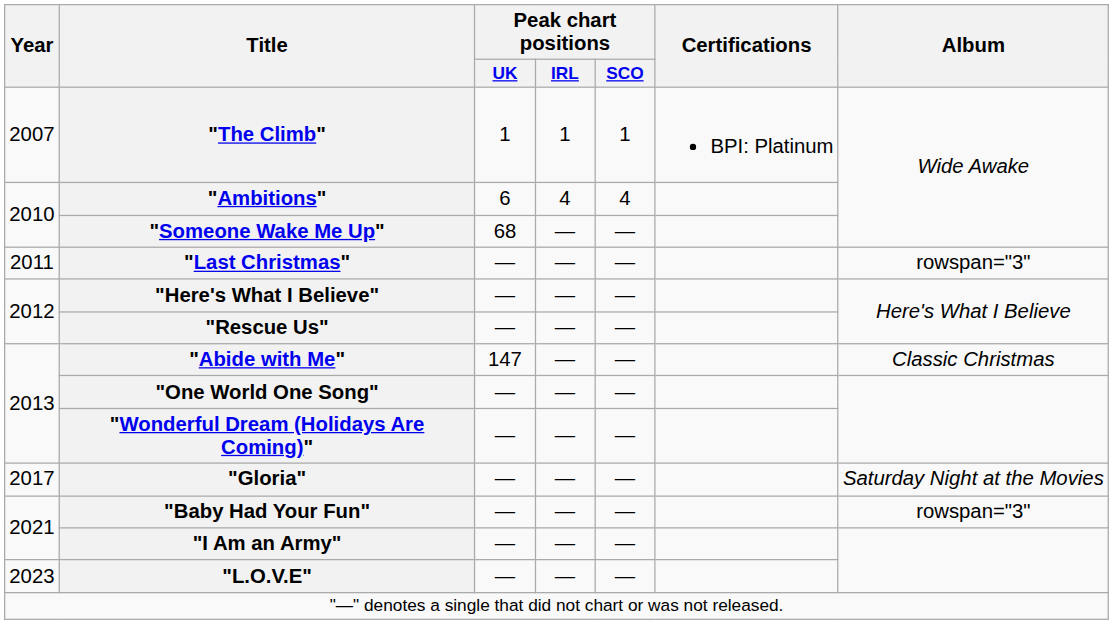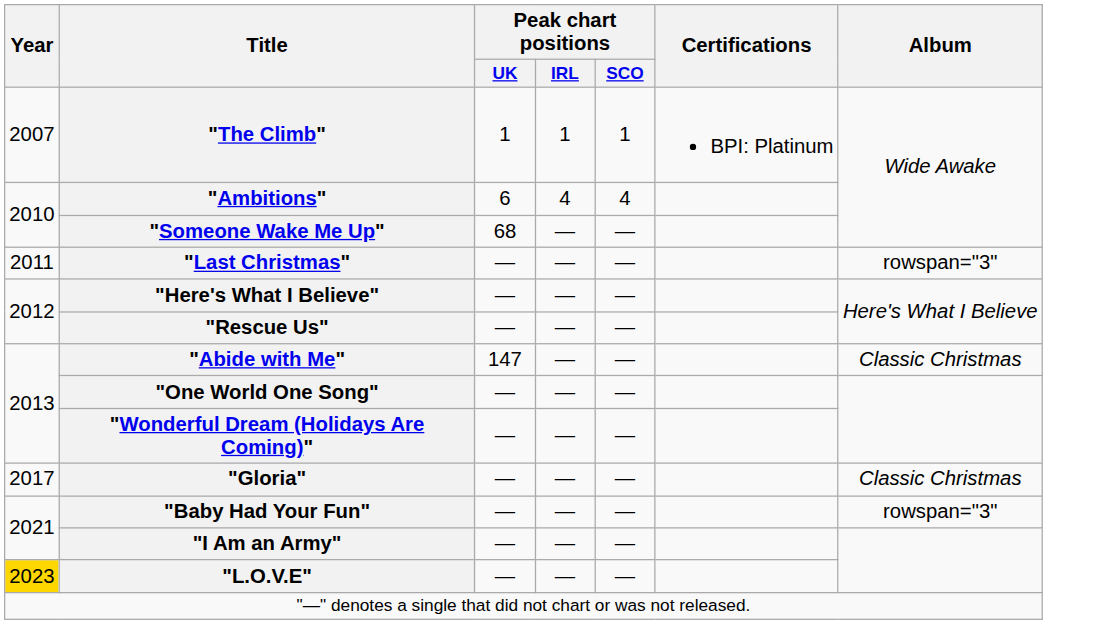(973, 479) Saturday Night at the Movies -> (940, 479) Classic Christmas
(32, 576) no background -> (32, 576) gold background
